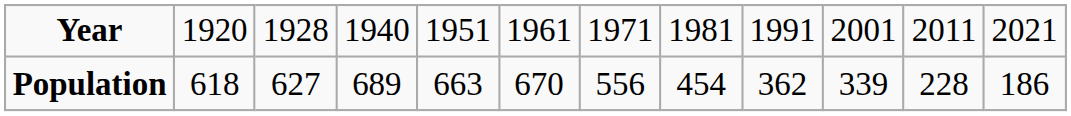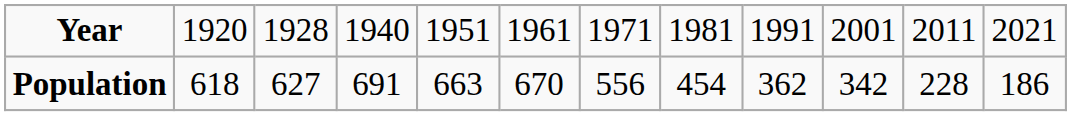(377, 82) 689 -> (377, 82) 691
(864, 82) 339 -> (864, 82) 342
